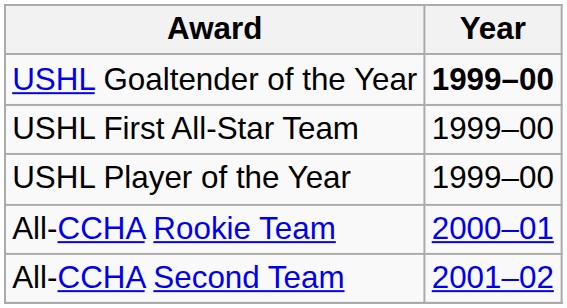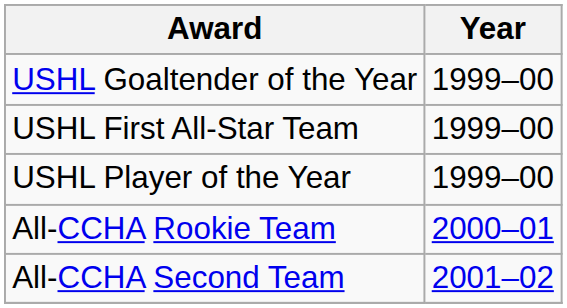(493, 79) bold -> (493, 79) normal
